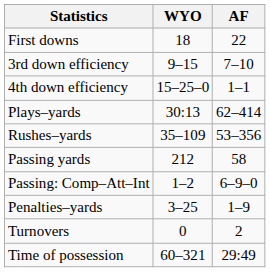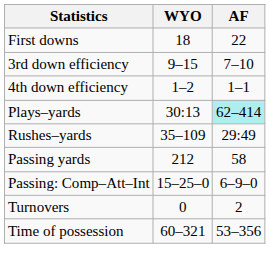(183, 87) 15–25–0 -> (183, 87) 1–2
(239, 111) no background -> (239, 111) paleturquoise background
(239, 135) 53–356 -> (239, 135) 29:49
(183, 183) 1–2 -> (183, 183) 15–25–0
- row: (55, 207)
(239, 254) 29:49 -> (239, 231) 53–356
